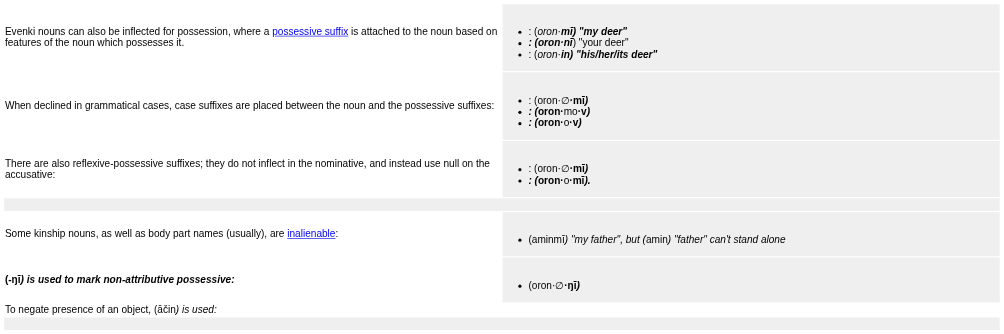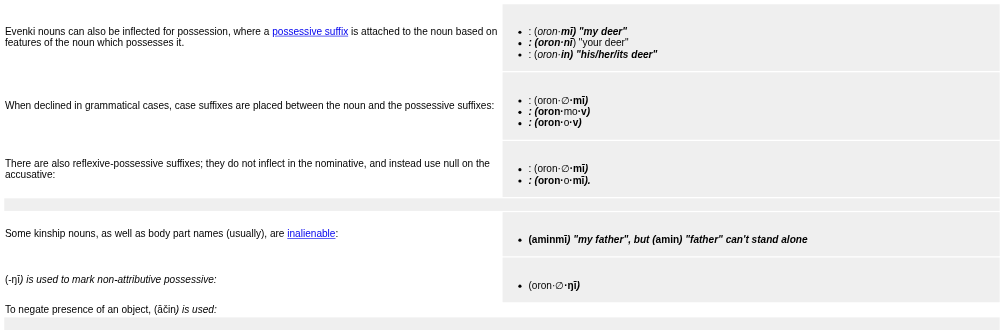(751, 240) normal -> (751, 240) bold
(120, 280) bold -> (111, 280) normal
